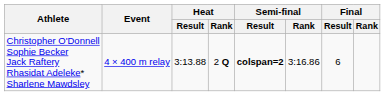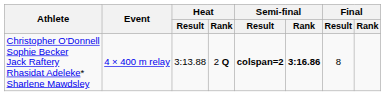(304, 63) normal -> (304, 63) bold
(338, 63) 6 -> (338, 63) 8
